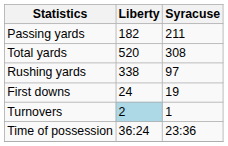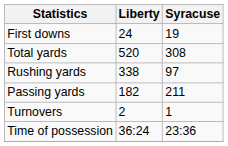rows swapped: (39, 92) <-> (46, 33)
(122, 111) lightblue background -> (122, 111) no background
